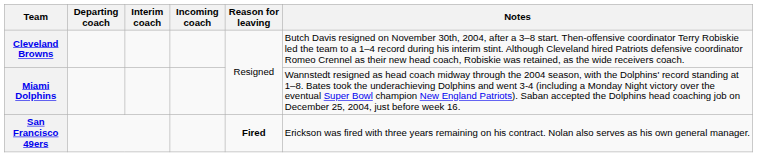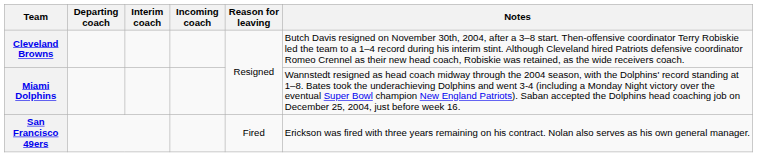(254, 133) bold -> (254, 133) normal
